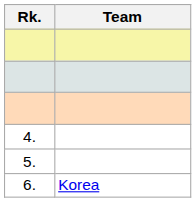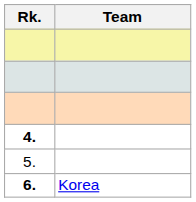(30, 137) normal -> (30, 137) bold
(30, 186) normal -> (30, 186) bold
